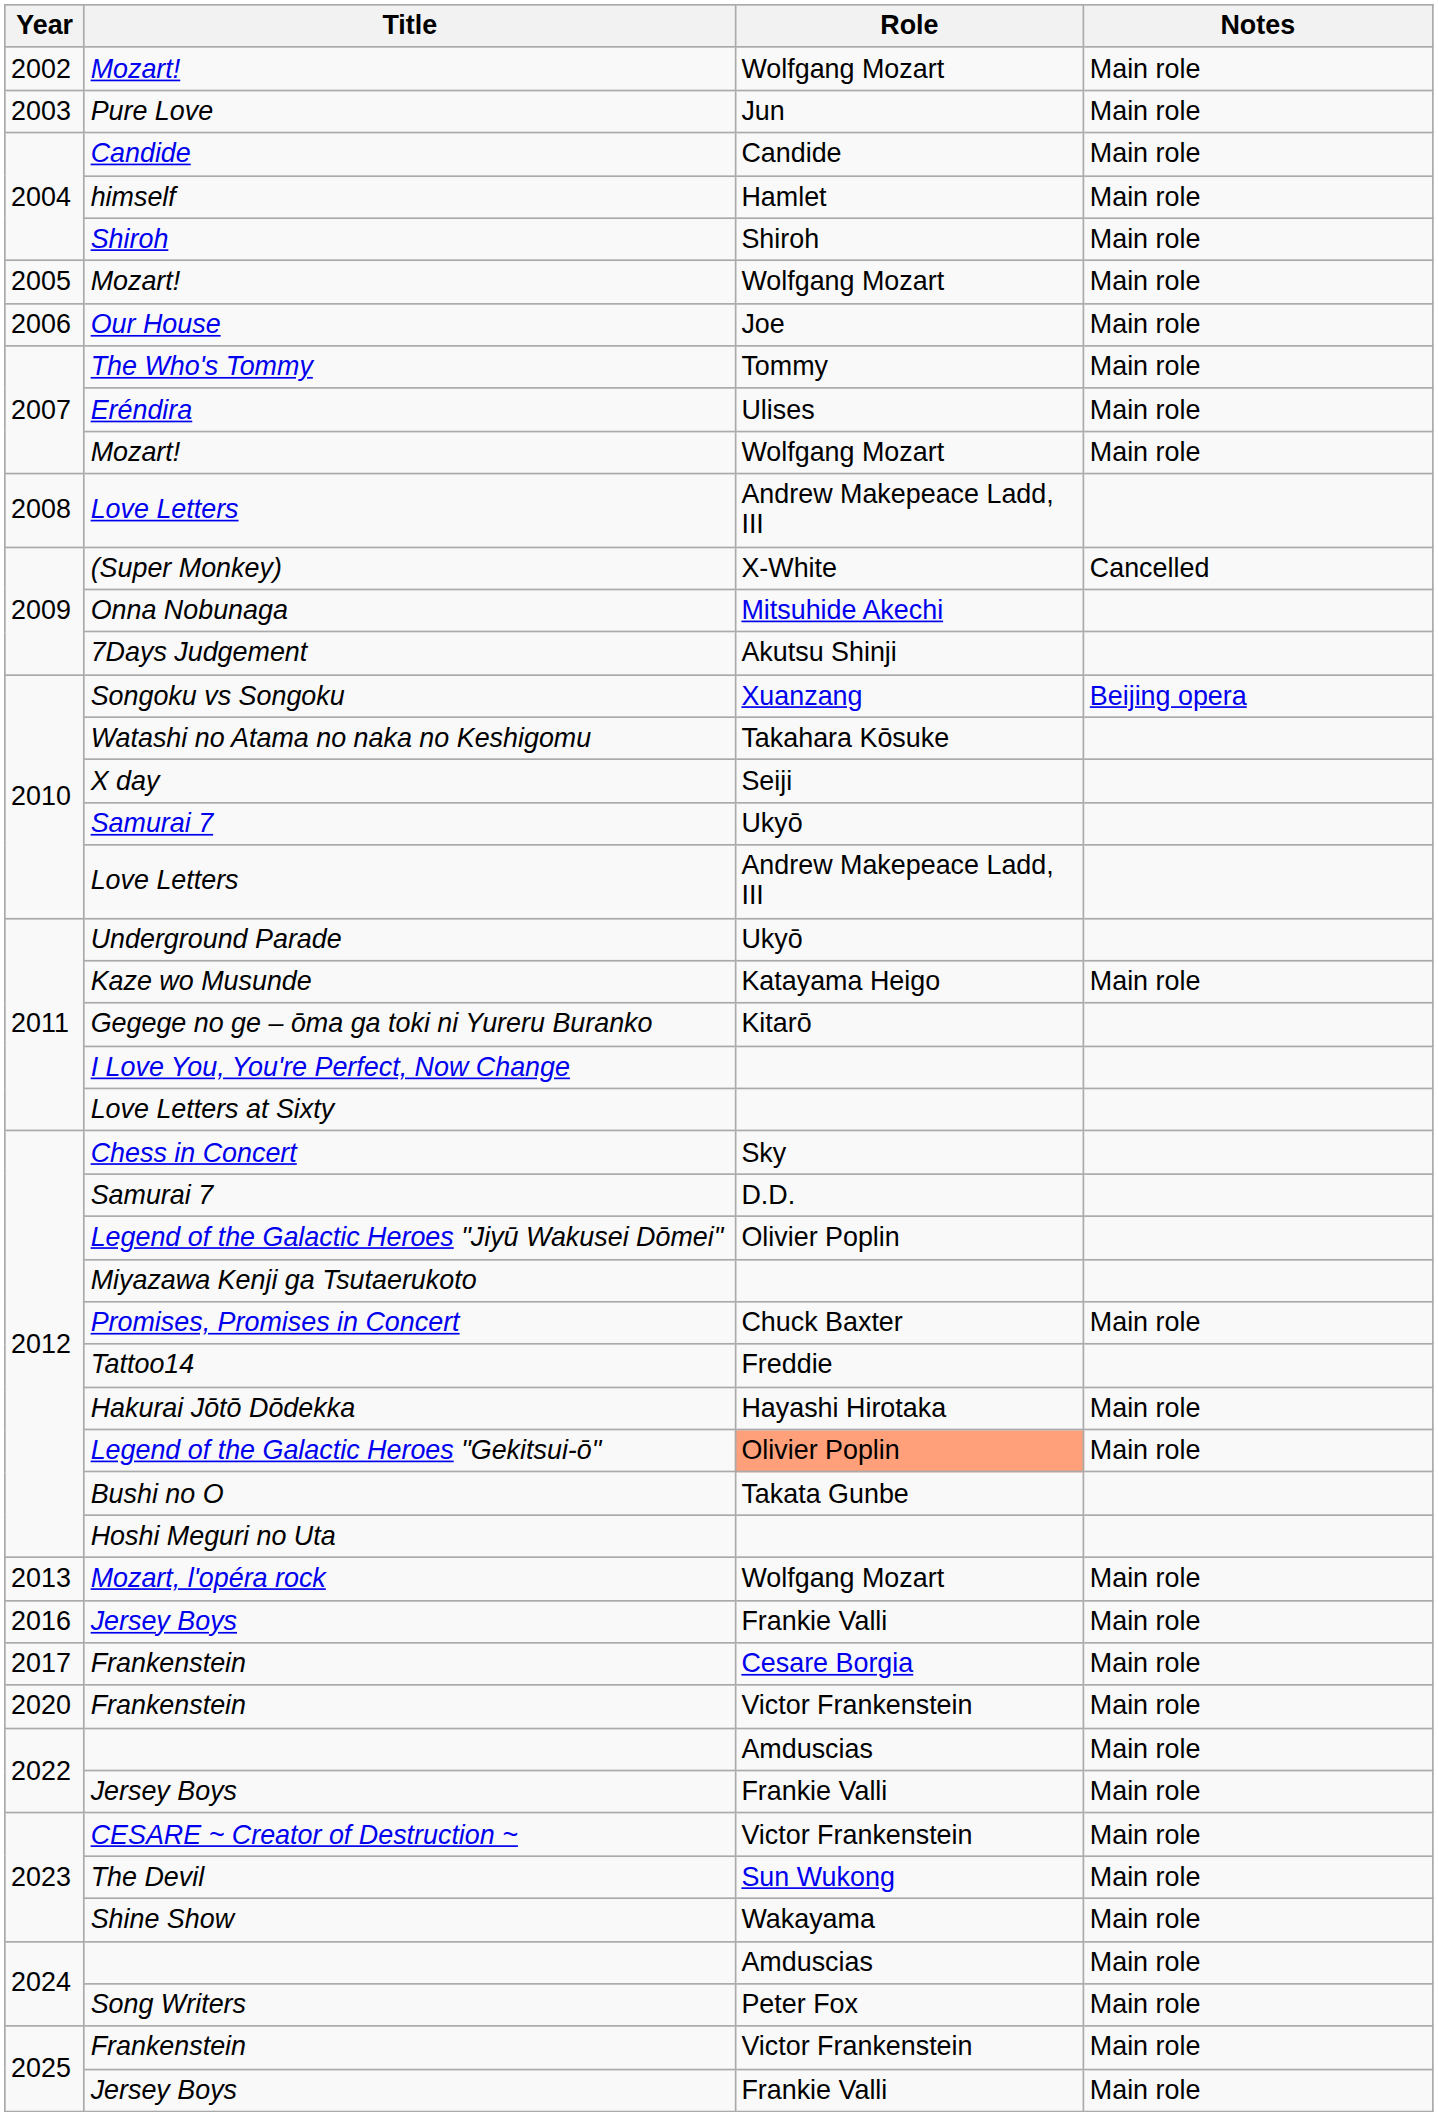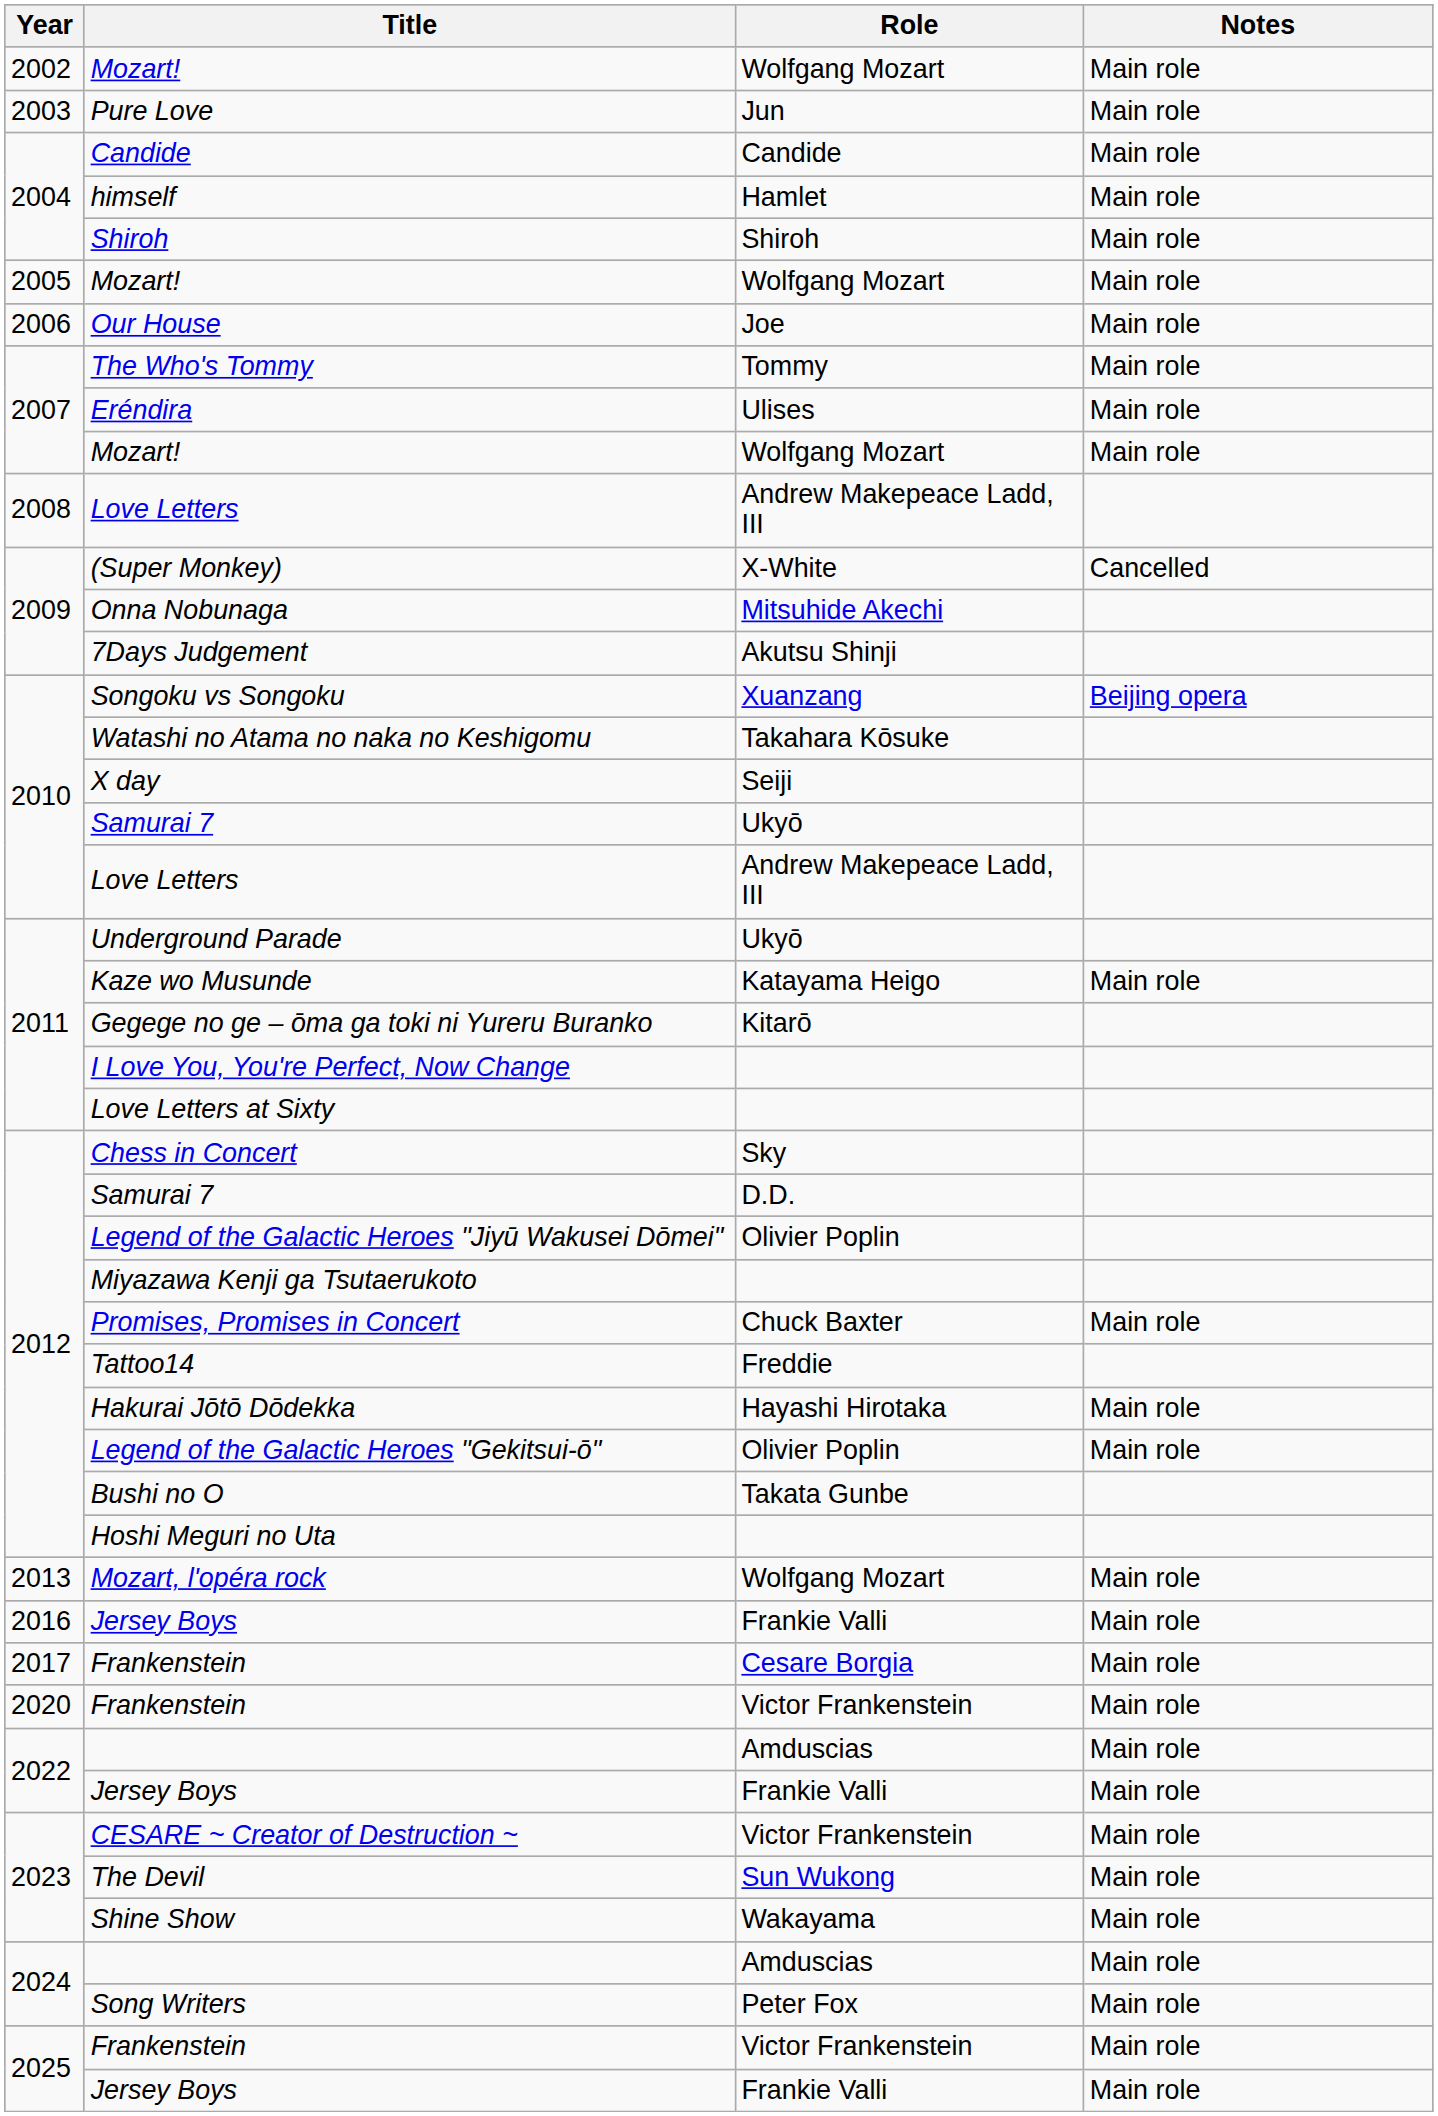(821, 1450) lightsalmon background -> (821, 1450) no background
